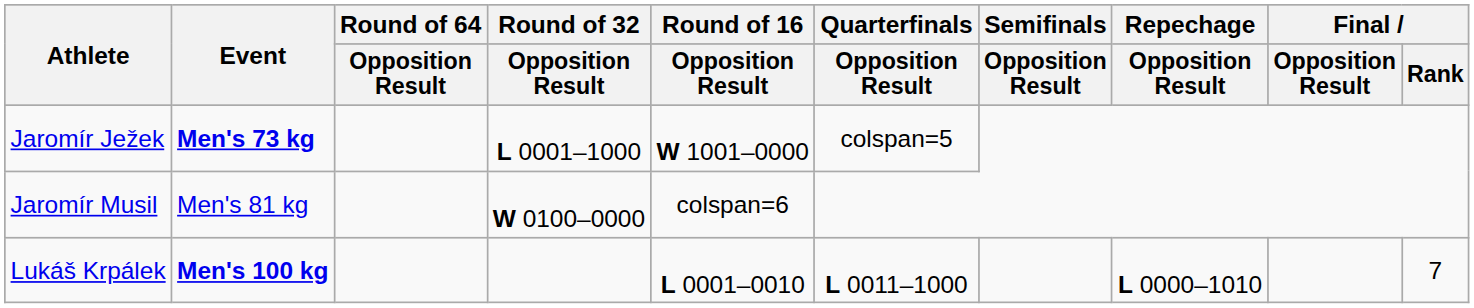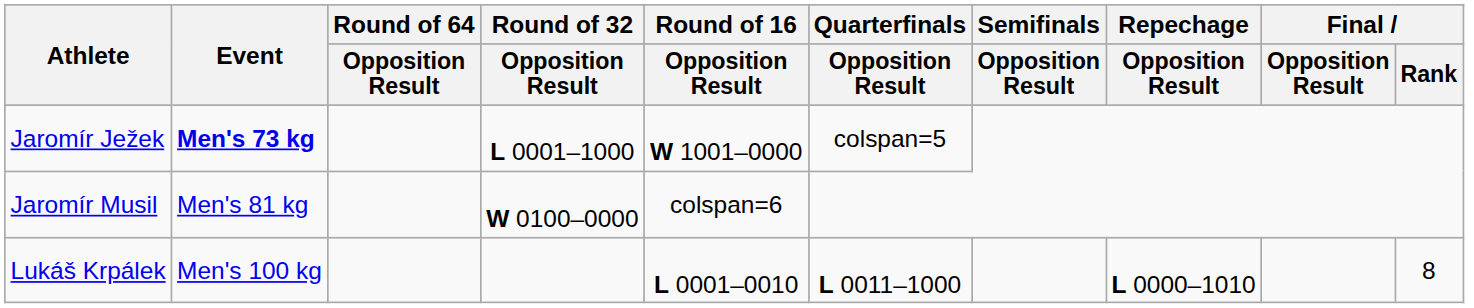(253, 271) bold -> (249, 271) normal
(1435, 271) 7 -> (1429, 271) 8
